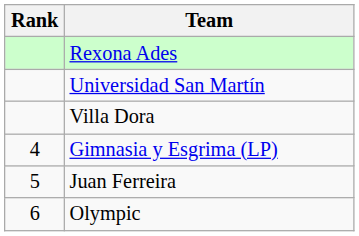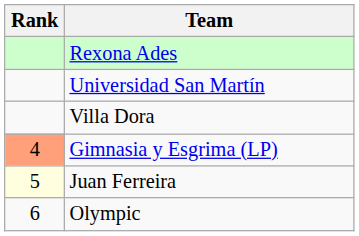(35, 149) no background -> (35, 149) lightsalmon background
(35, 181) no background -> (35, 181) lightyellow background
